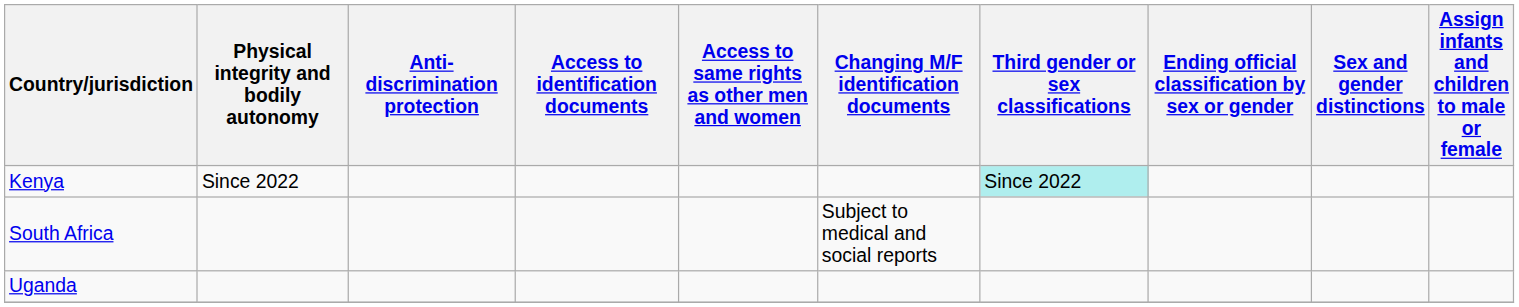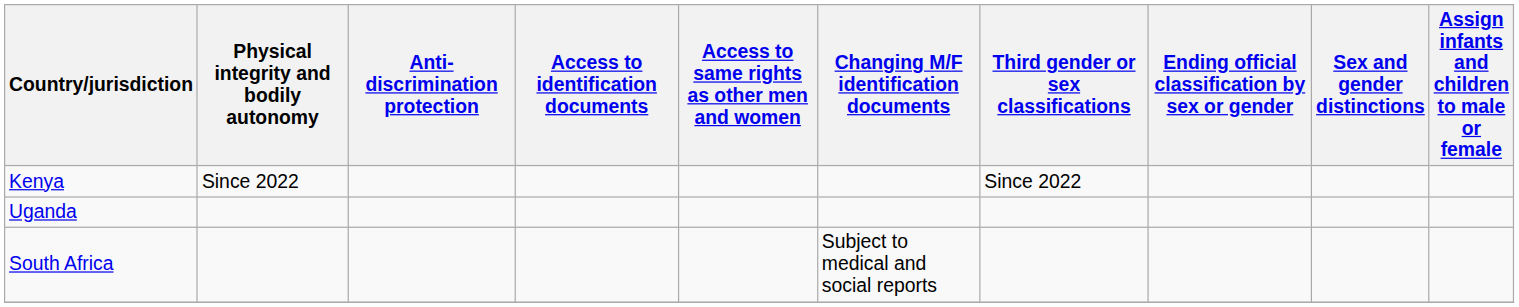(1033, 181) paleturquoise background -> (1033, 181) no background
rows swapped: (61, 233) <-> (43, 286)
